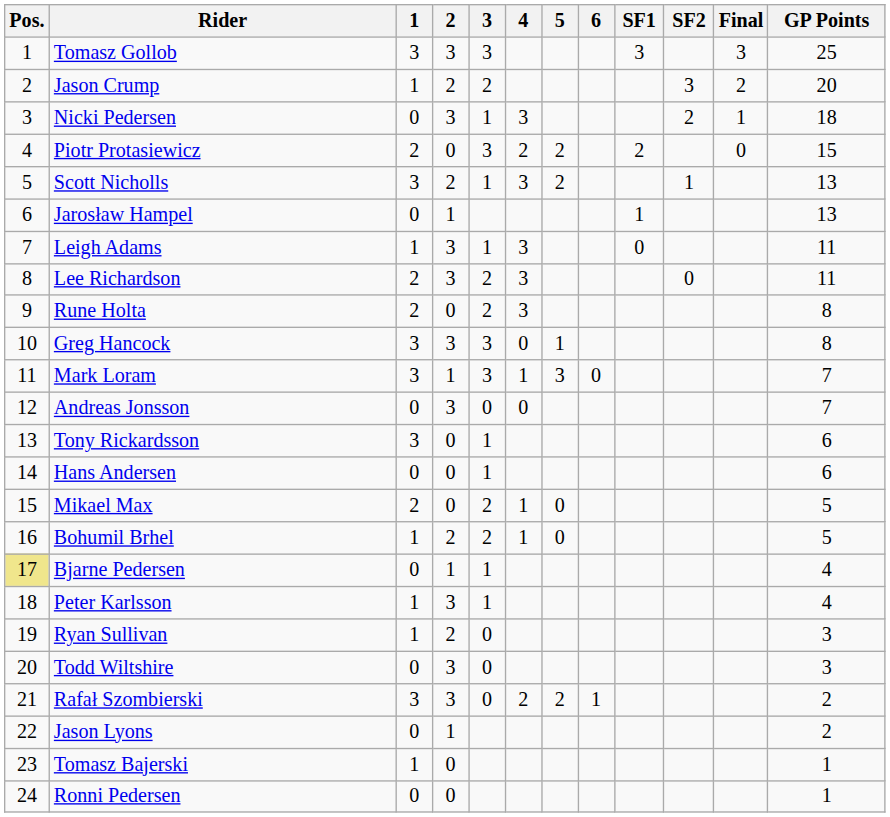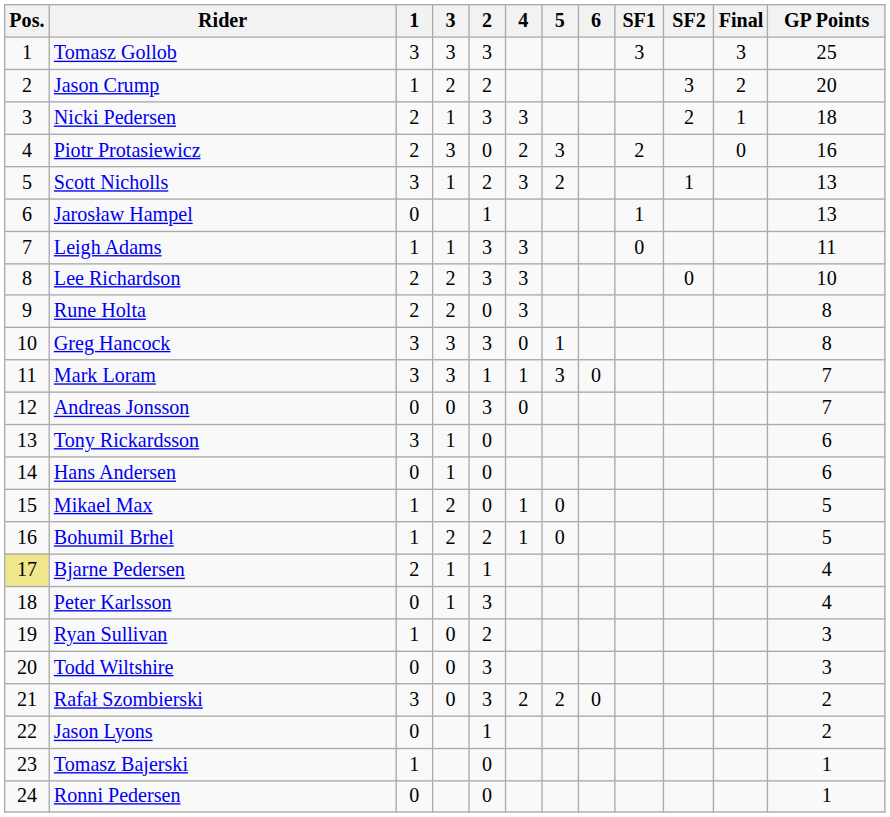columns swapped: (451, 20) <-> (487, 20)
(414, 117) 0 -> (414, 117) 2
(560, 149) 2 -> (560, 149) 3
(827, 149) 15 -> (827, 149) 16
(827, 279) 11 -> (827, 279) 10
(414, 505) 2 -> (414, 505) 1
(414, 569) 0 -> (414, 569) 2
(414, 602) 1 -> (414, 602) 0
(596, 699) 1 -> (596, 699) 0
